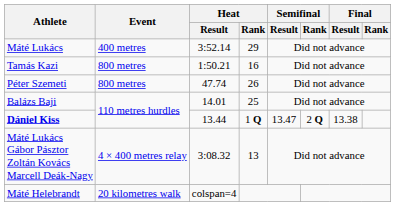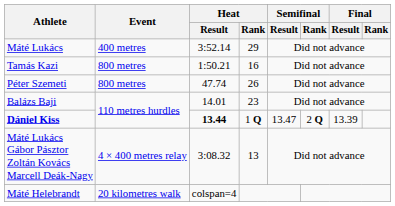(253, 101) 25 -> (253, 101) 23
(214, 119) normal -> (214, 119) bold
(345, 119) 13.38 -> (345, 119) 13.39
